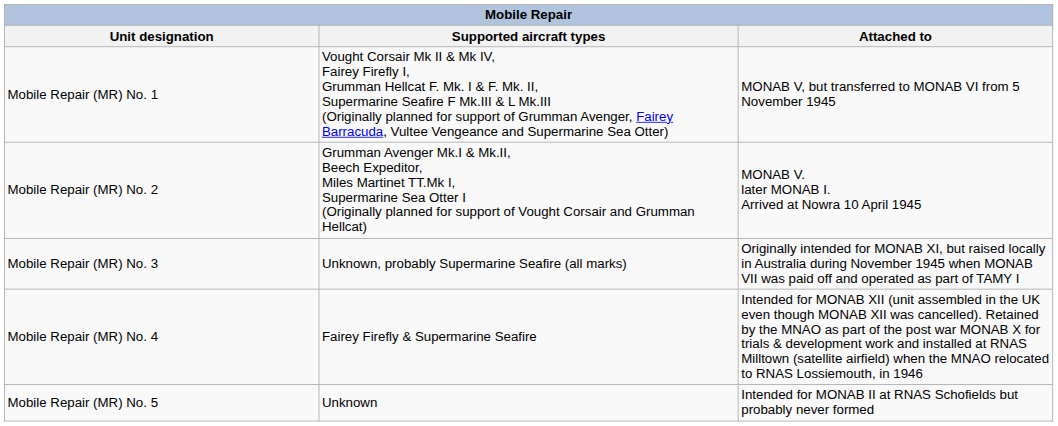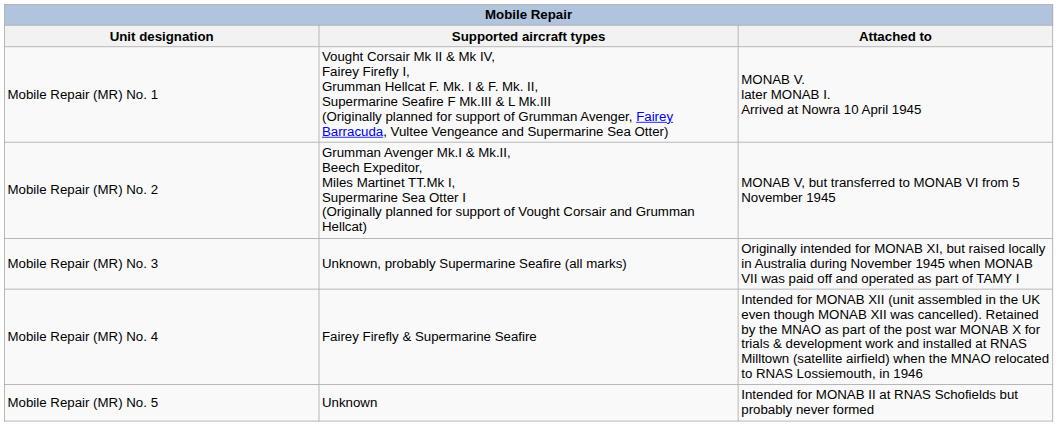(881, 94) MONAB V, but transferred to MONAB VI from 5 November 1945 -> (831, 94) MONAB V. later MONAB I. Arrived at Nowra 10 April 1945
(831, 190) MONAB V. later MONAB I. Arrived at Nowra 10 April 1945 -> (881, 190) MONAB V, but transferred to MONAB VI from 5 November 1945
